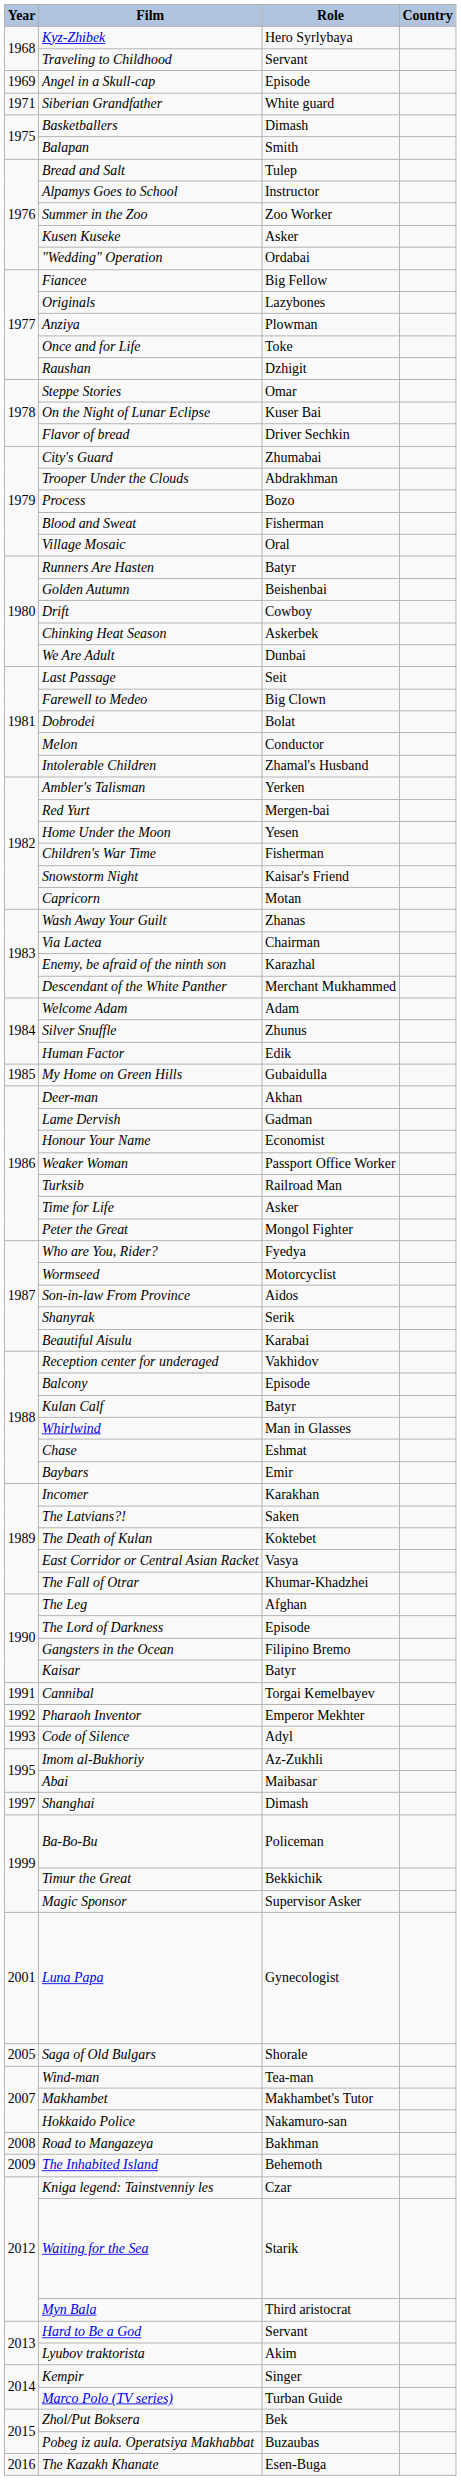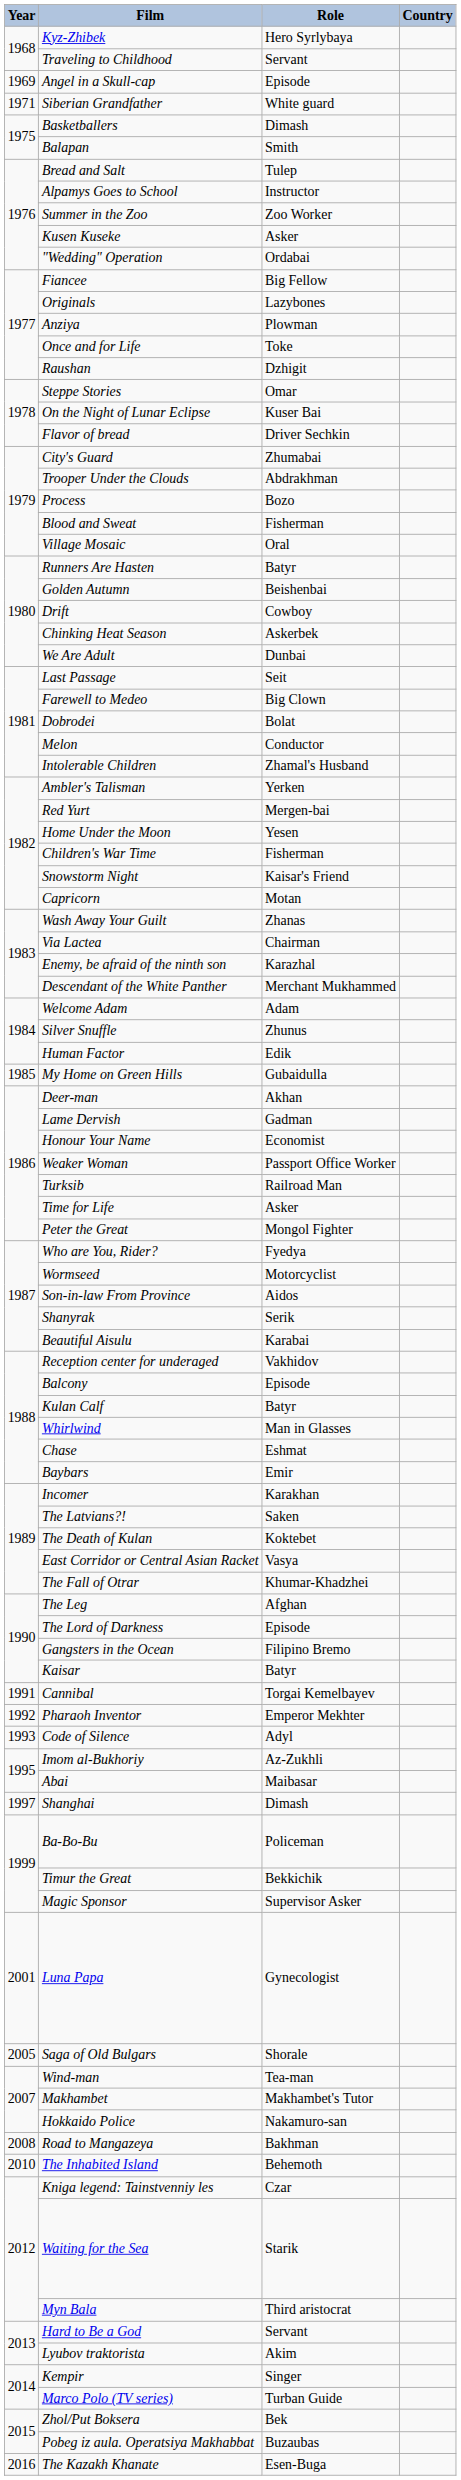(22, 2165) 2009 -> (22, 2165) 2010
